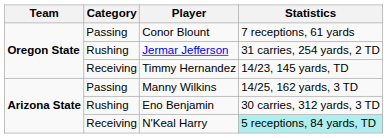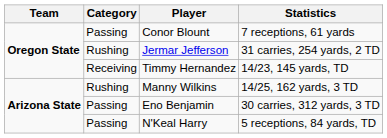(107, 87) Passing -> (107, 87) Rushing
(107, 105) Rushing -> (107, 105) Passing
(112, 123) Receiving -> (107, 123) Passing
(309, 123) paleturquoise background -> (309, 123) no background
